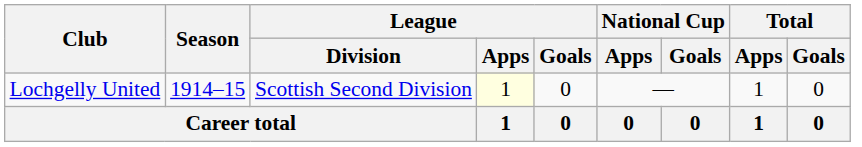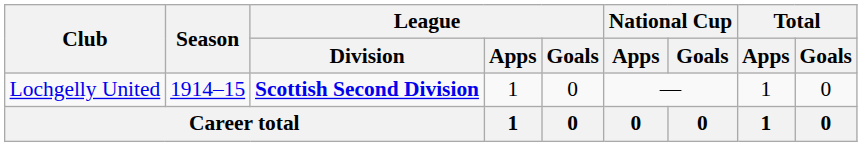(363, 89) normal -> (367, 89) bold
(506, 89) lightyellow background -> (513, 89) no background
